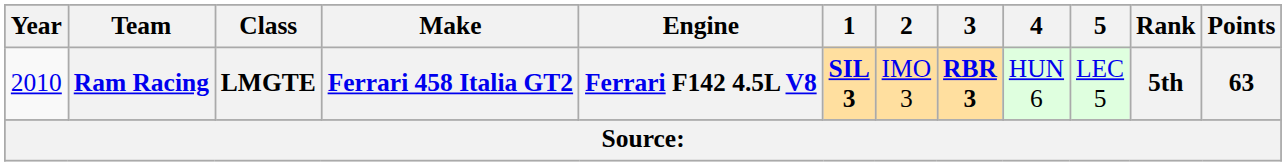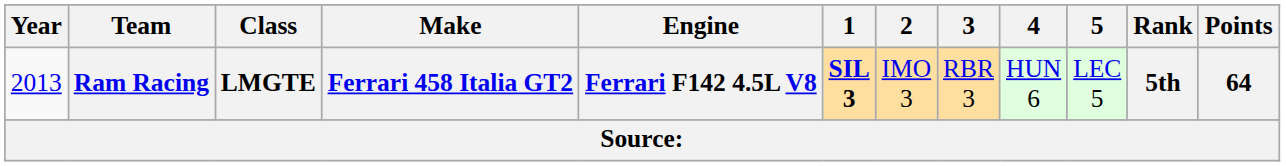(36, 82) 2010 -> (36, 82) 2013
(970, 82) bold -> (969, 82) normal
(1241, 82) 63 -> (1239, 82) 64
